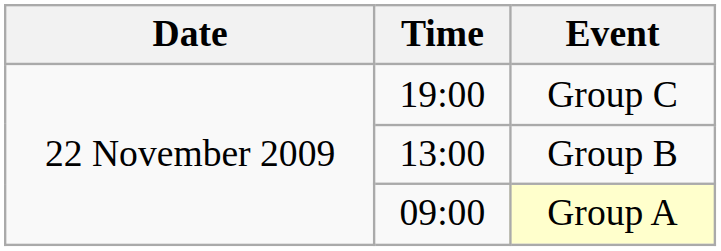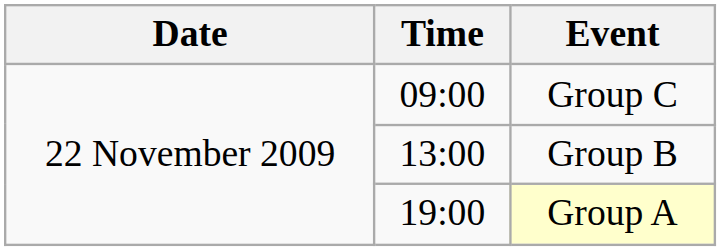(442, 93) 19:00 -> (442, 93) 09:00
(442, 213) 09:00 -> (442, 213) 19:00
